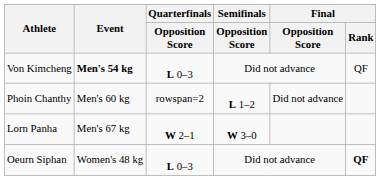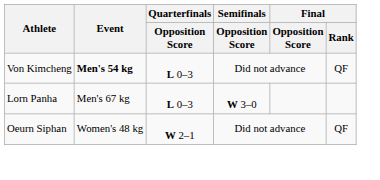- row: (39, 99)
(180, 136) W 2–1 -> (180, 105) L 0–3
(180, 166) L 0–3 -> (180, 136) W 2–1
(361, 160) bold -> (341, 129) normal
